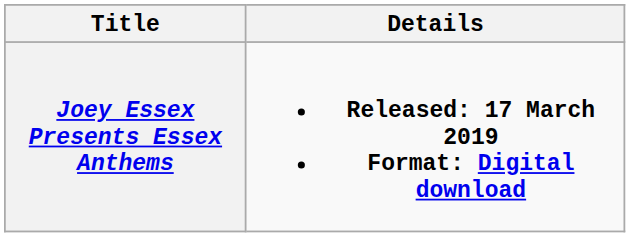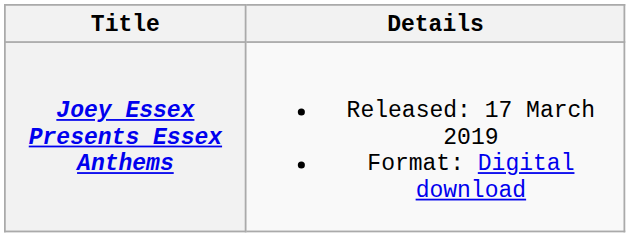(435, 151) bold -> (435, 151) normal
